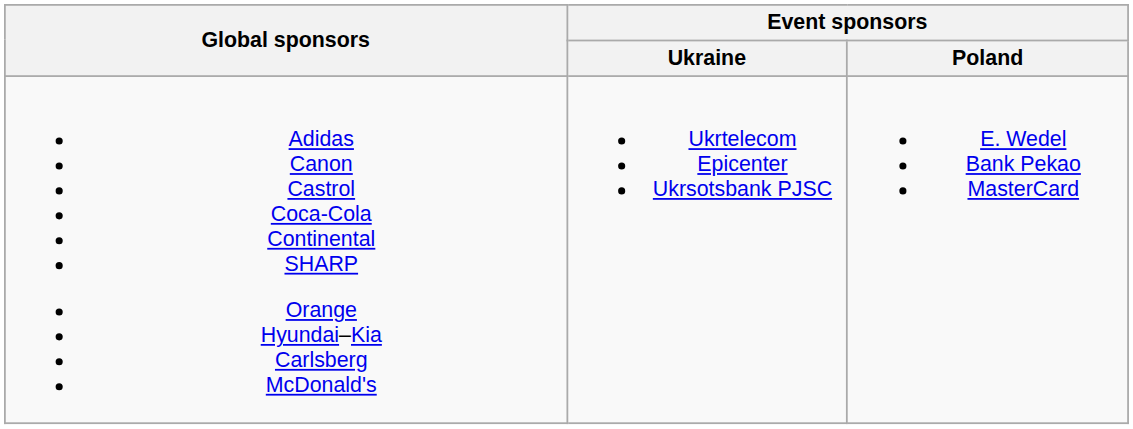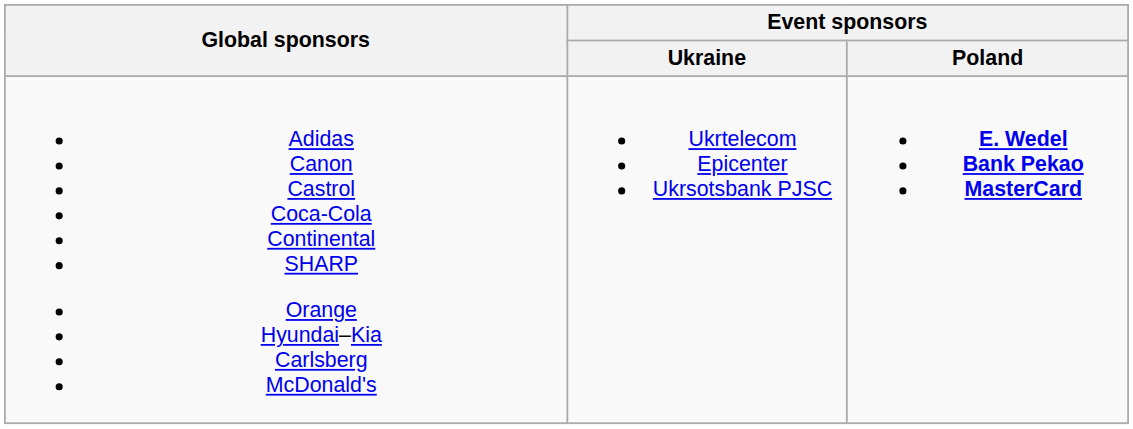(988, 164) normal -> (988, 164) bold
